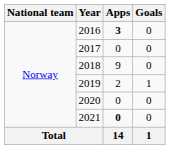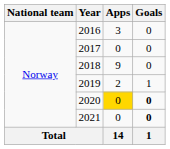(118, 30) bold -> (118, 30) normal
(118, 100) no background -> (118, 100) gold background
(149, 100) normal -> (149, 100) bold
(118, 118) bold -> (118, 118) normal
(149, 118) normal -> (149, 118) bold
